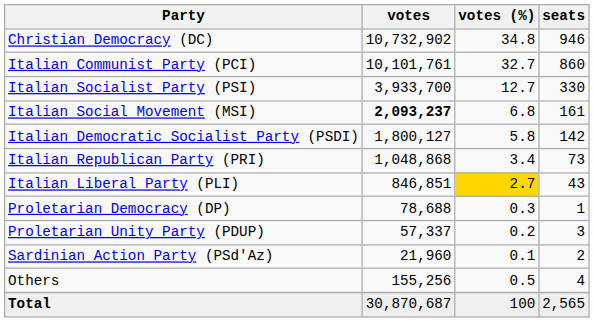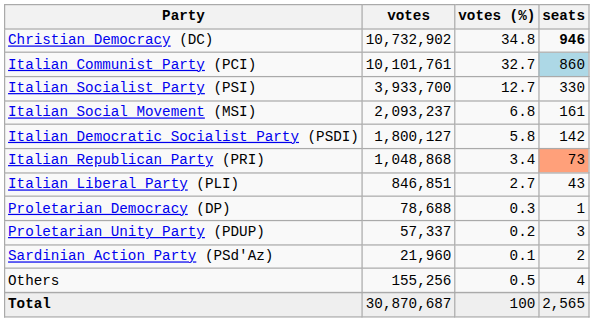(572, 40) normal -> (572, 40) bold
(572, 64) no background -> (572, 64) lightblue background
(413, 112) bold -> (413, 112) normal
(576, 160) no background -> (576, 160) lightsalmon background
(522, 184) gold background -> (522, 184) no background
